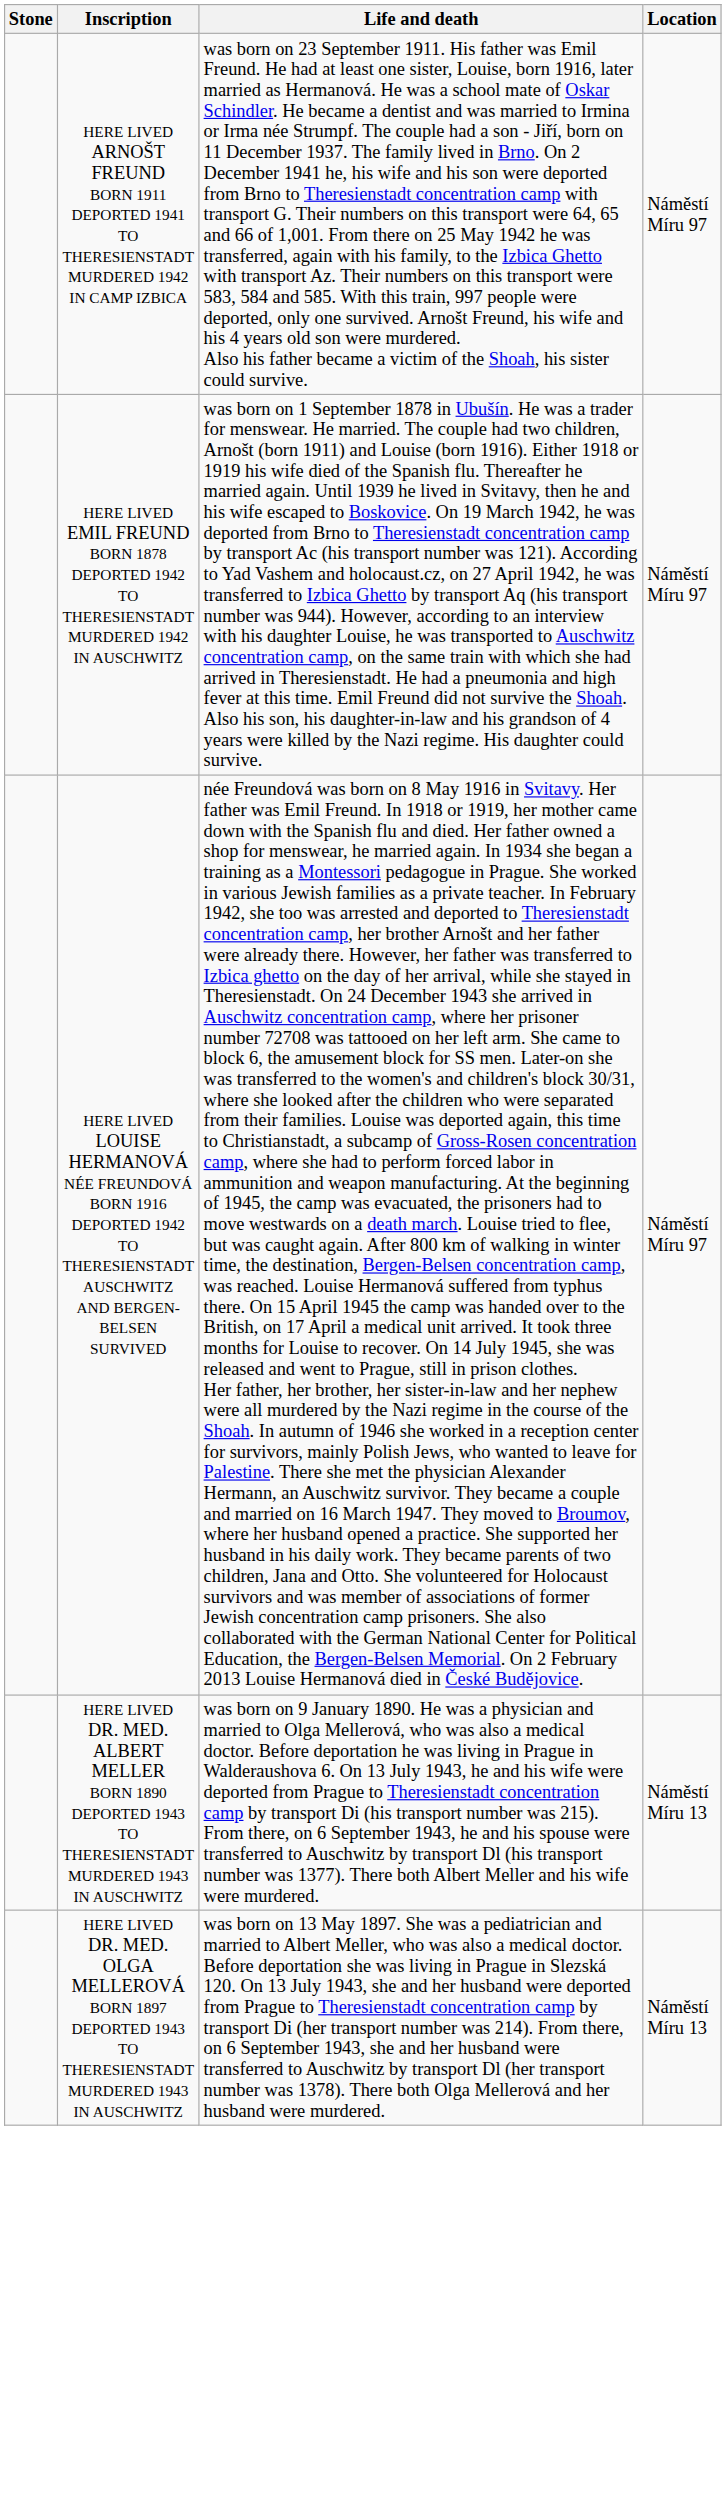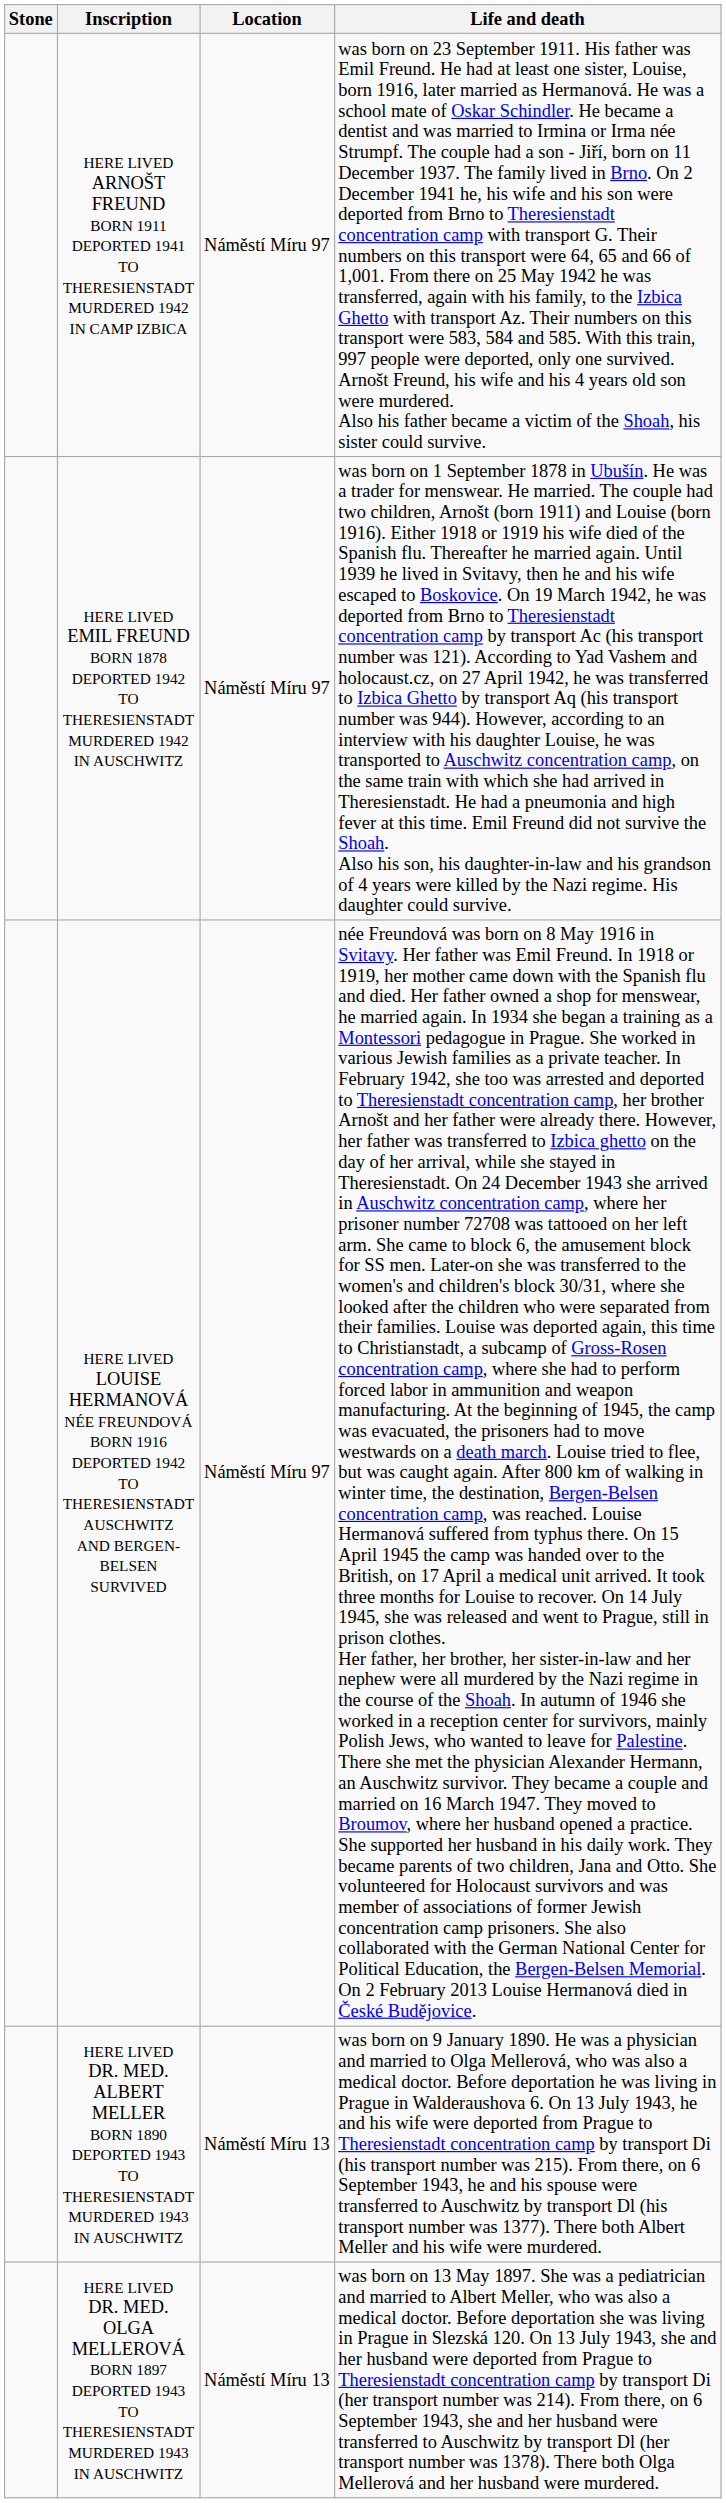columns swapped: (682, 19) <-> (421, 19)
